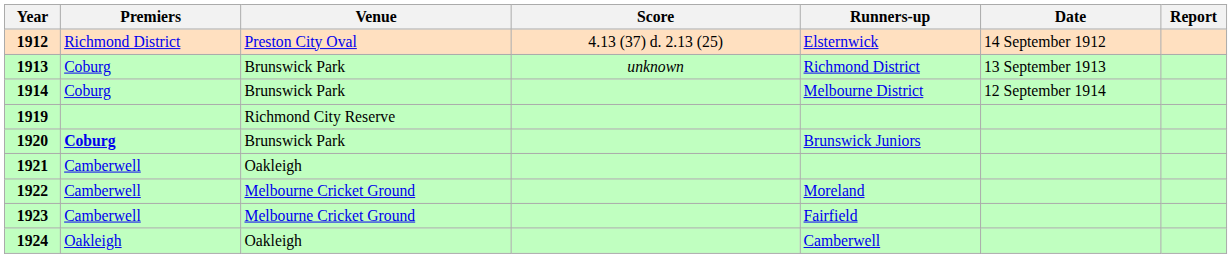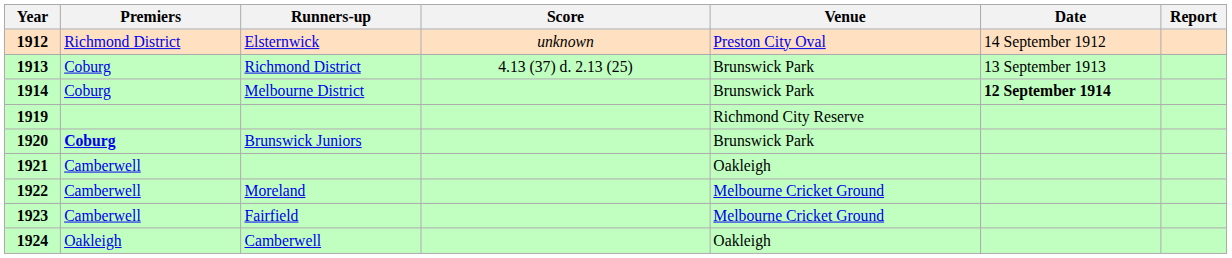columns swapped: (890, 16) <-> (376, 16)
(656, 41) 4.13 (37) d. 2.13 (25) -> (565, 41) unknown
(656, 66) unknown -> (565, 66) 4.13 (37) d. 2.13 (25)
(1045, 91) normal -> (1047, 91) bold
